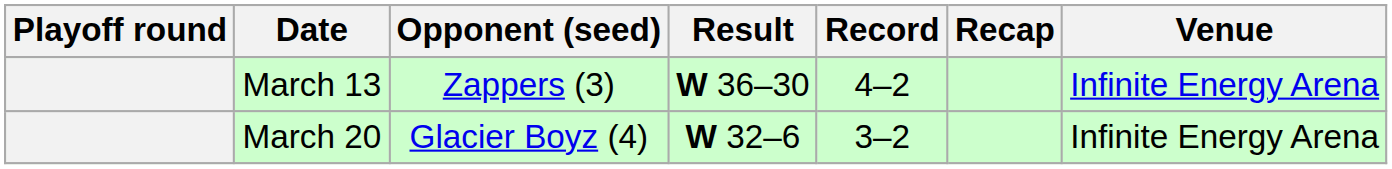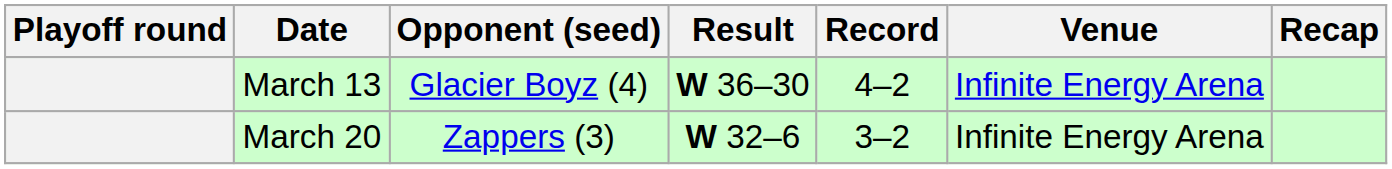columns swapped: (1225, 30) <-> (1005, 30)
(529, 83) Zappers (3) -> (529, 83) Glacier Boyz (4)
(529, 136) Glacier Boyz (4) -> (529, 136) Zappers (3)
